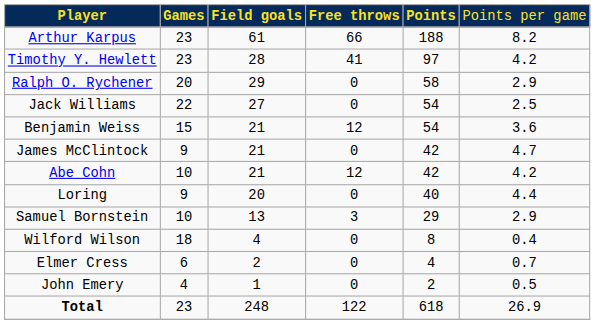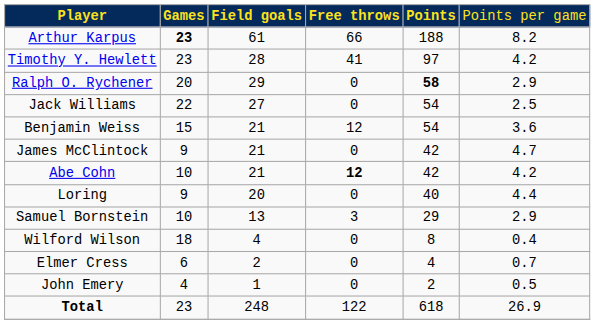(184, 38) normal -> (184, 38) bold
(431, 83) normal -> (431, 83) bold
(354, 173) normal -> (354, 173) bold
